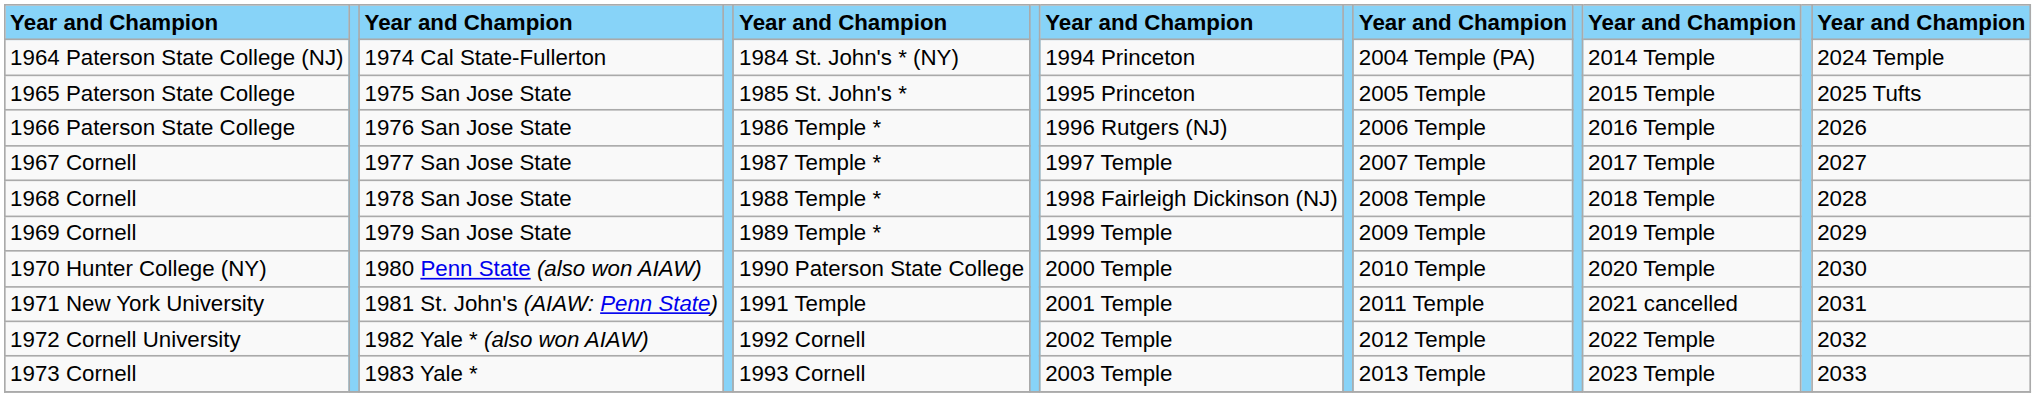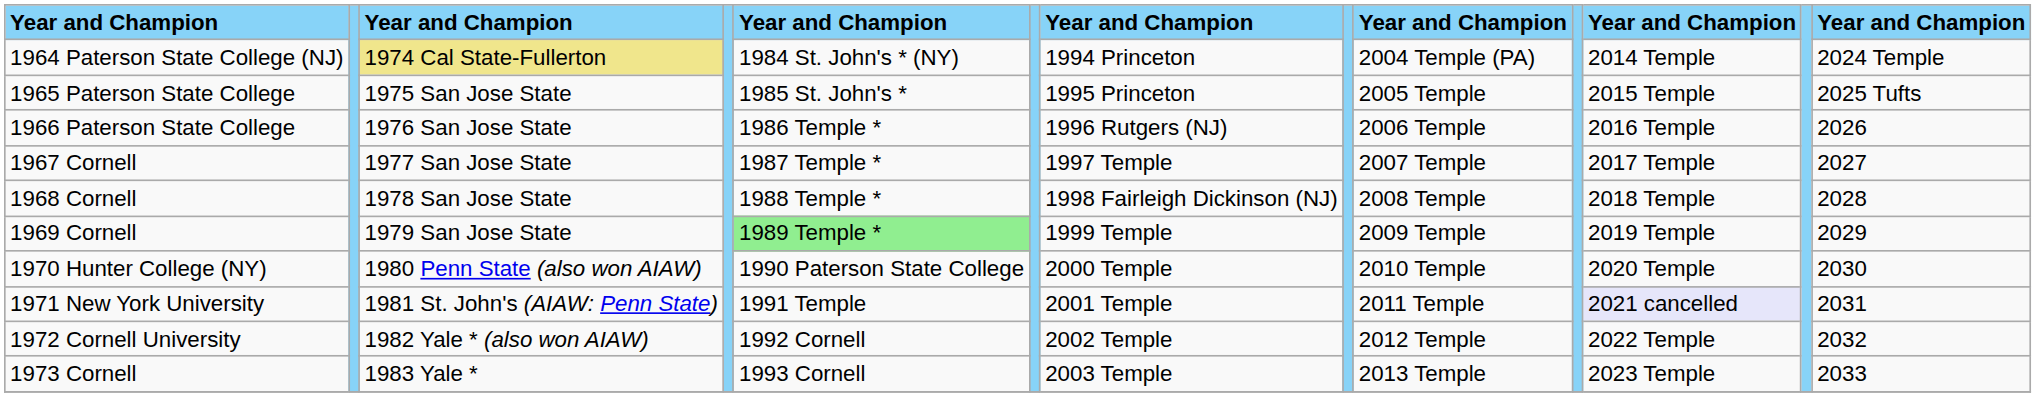(485, 57) no background -> (485, 57) khaki background
(810, 233) no background -> (810, 233) lightgreen background
(1663, 303) no background -> (1663, 303) lavender background
